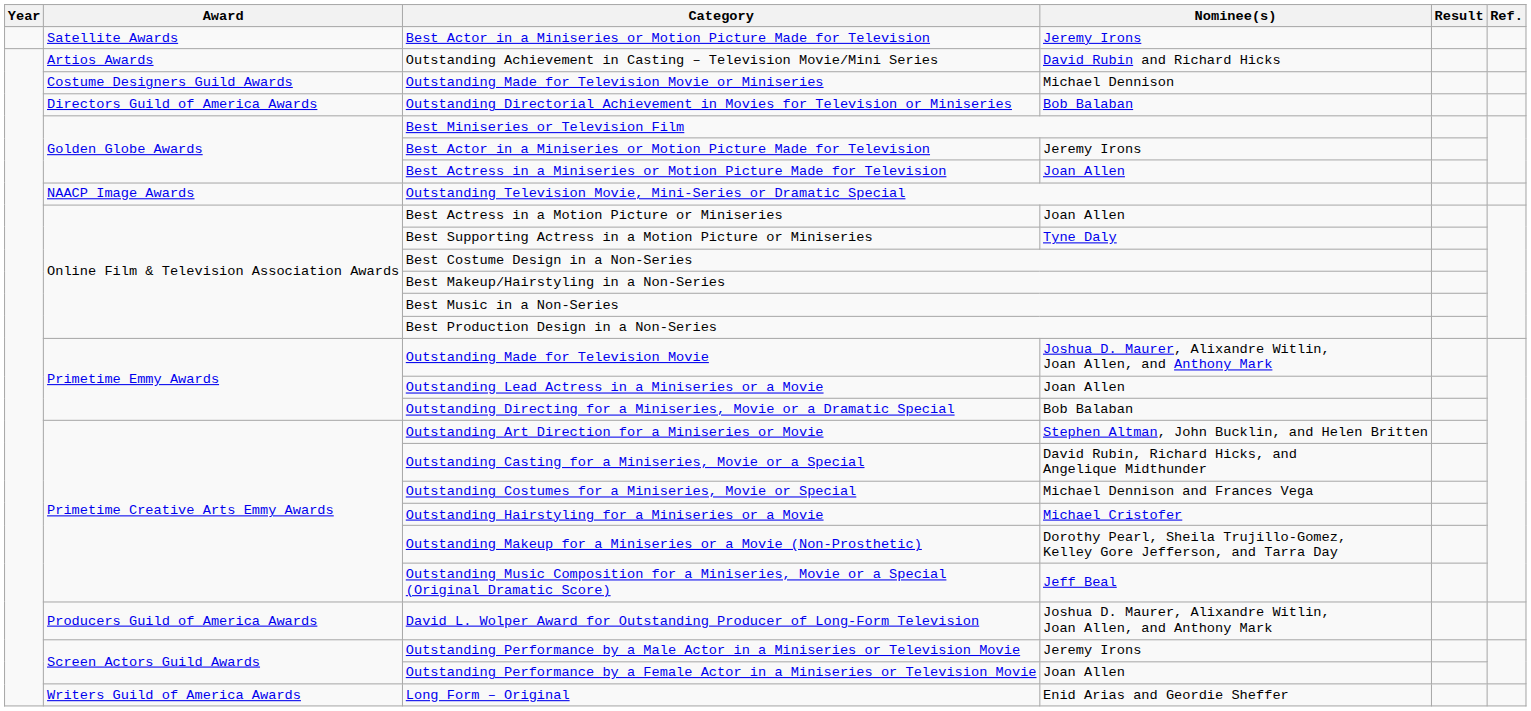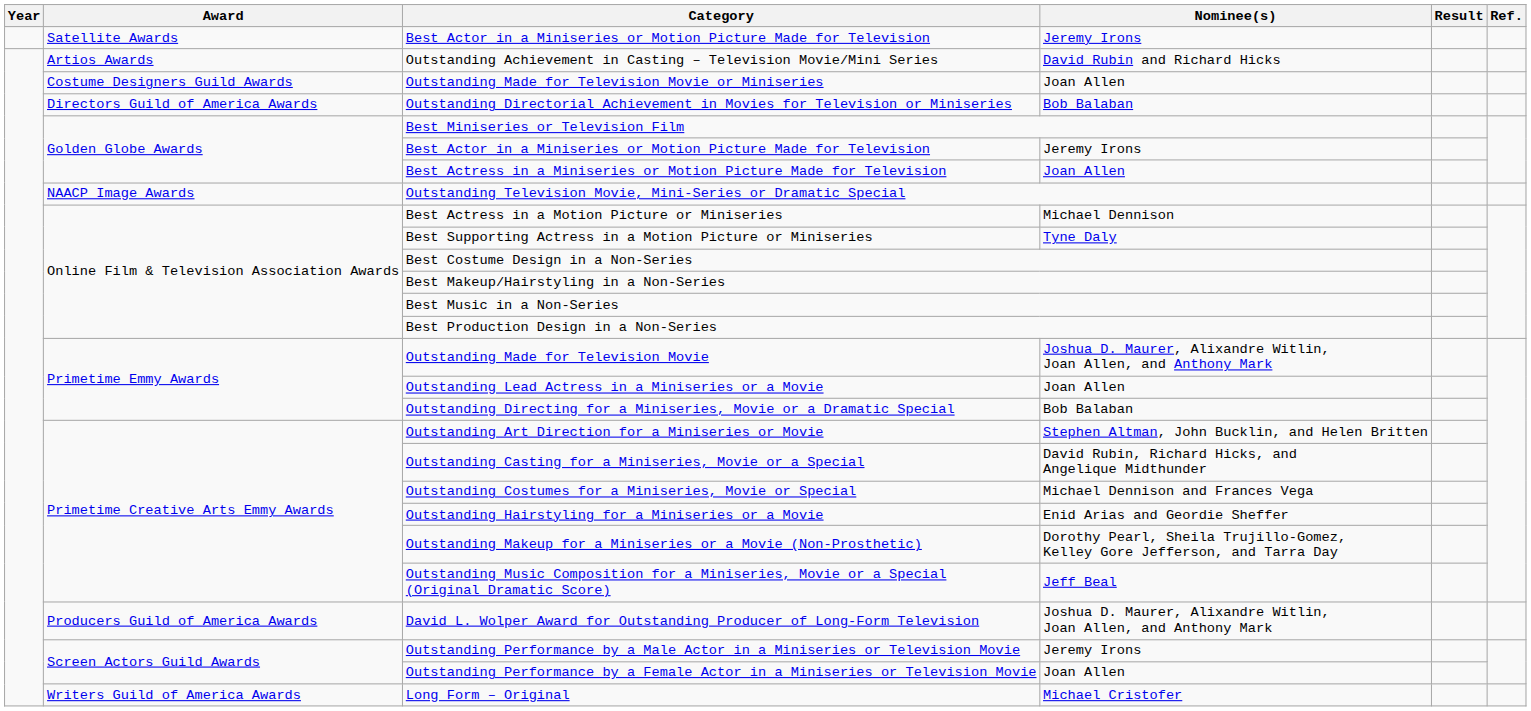(1109, 82) Michael Dennison -> (1084, 82) Joan Allen
(1084, 216) Joan Allen -> (1109, 216) Michael Dennison
(1113, 514) Michael Cristofer -> (1166, 514) Enid Arias and Geordie Sheffer
(1166, 695) Enid Arias and Geordie Sheffer -> (1113, 695) Michael Cristofer
